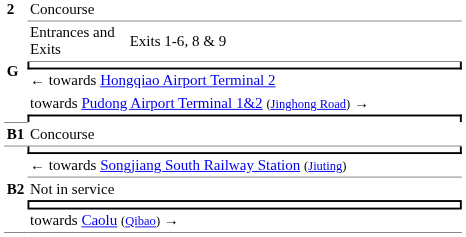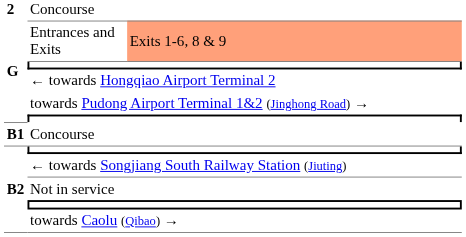(178, 41) no background -> (178, 41) lightsalmon background
